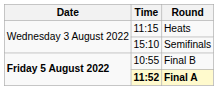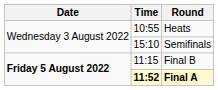(146, 28) 11:15 -> (146, 28) 10:55
(146, 61) 10:55 -> (146, 61) 11:15
